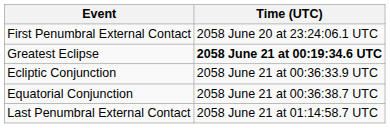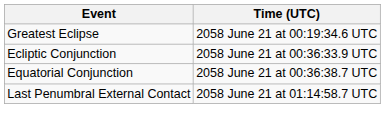- row: (99, 34)
(289, 53) bold -> (287, 34) normal
